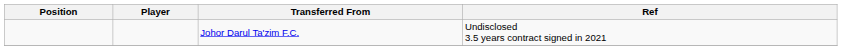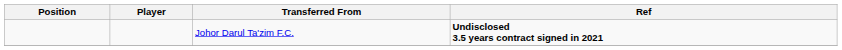(536, 32) normal -> (528, 32) bold
